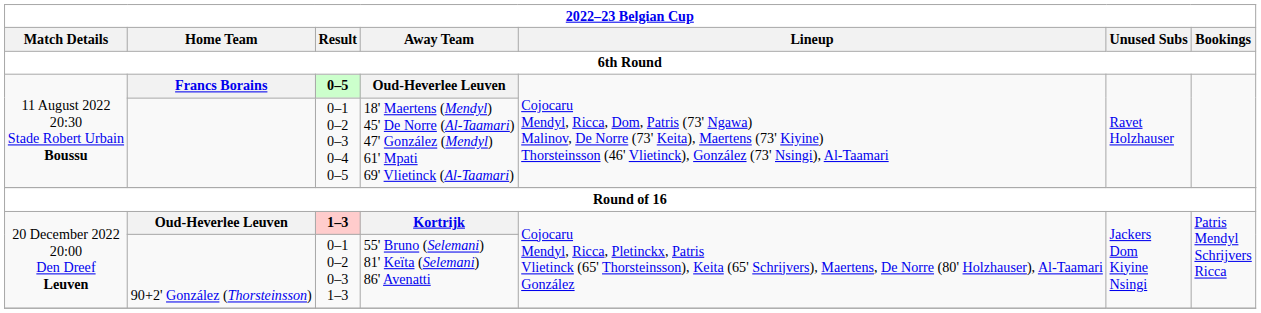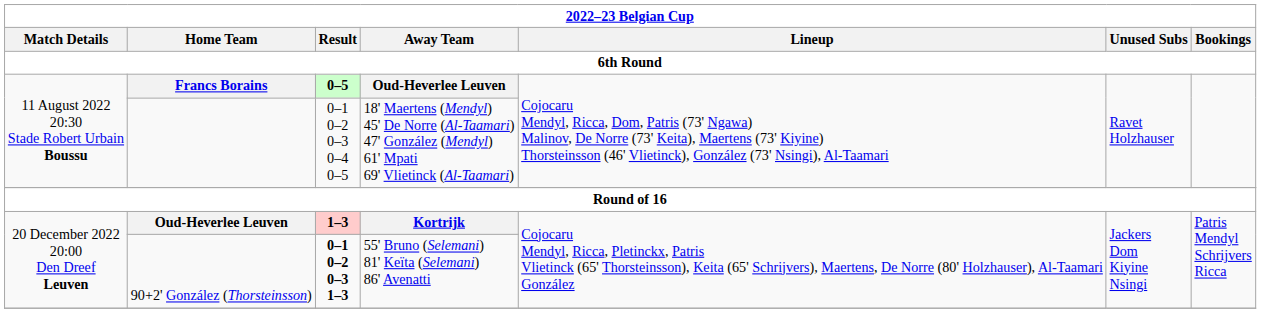(338, 270) normal -> (338, 270) bold
